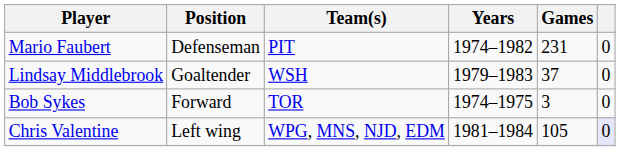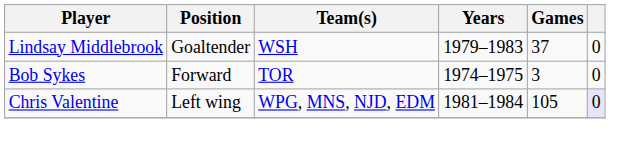- row: (60, 46)
